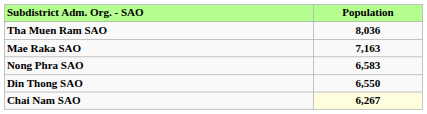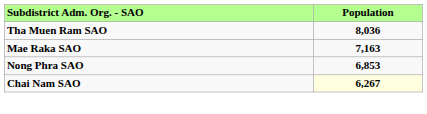(368, 65) 6,583 -> (368, 65) 6,853
- row: (45, 83)
